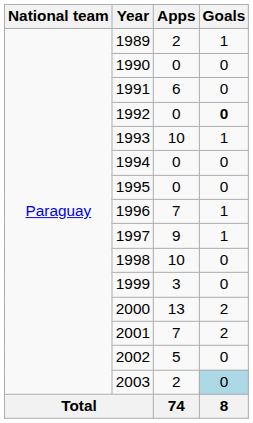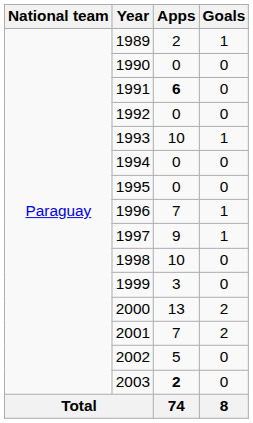(176, 89) normal -> (176, 89) bold
(224, 114) bold -> (224, 114) normal
(176, 382) normal -> (176, 382) bold
(224, 382) lightblue background -> (224, 382) no background
